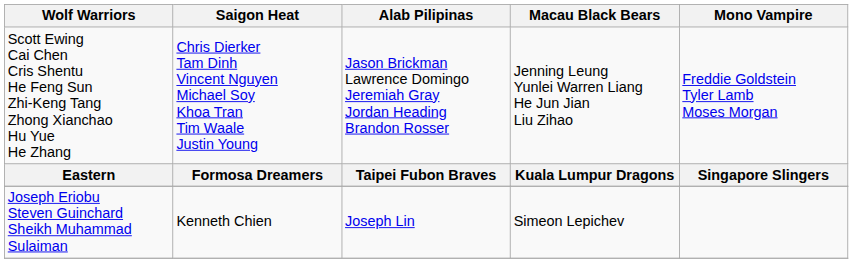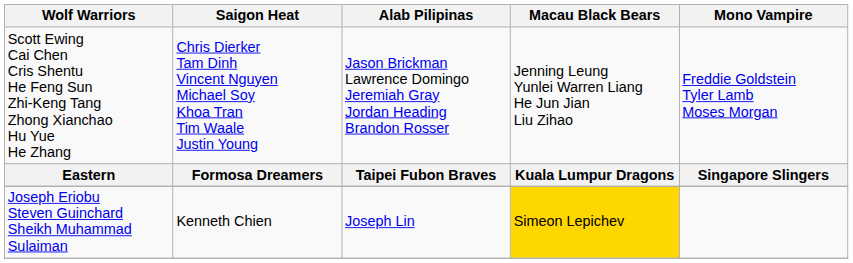(569, 222) no background -> (569, 222) gold background
